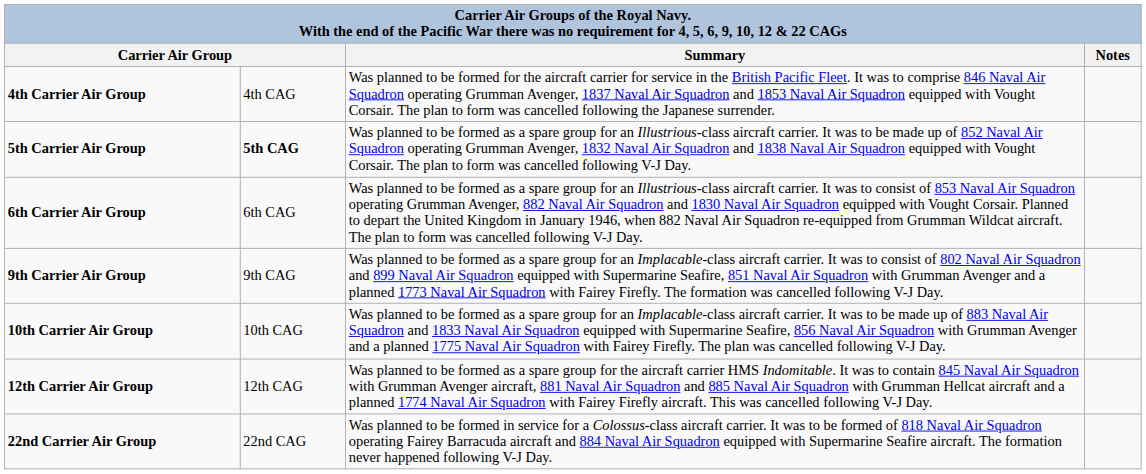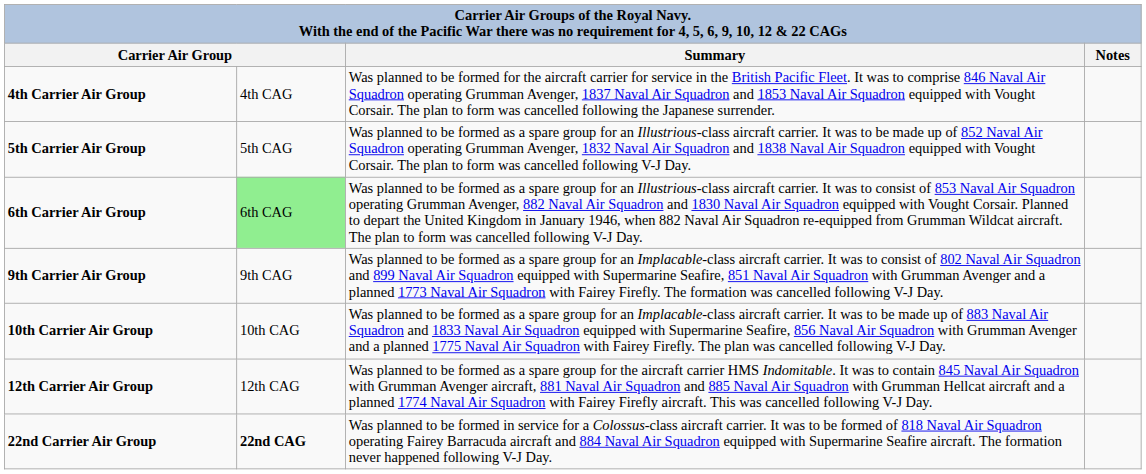(271, 149) bold -> (266, 149) normal
(269, 212) no background -> (266, 212) lightgreen background
(275, 441) normal -> (273, 441) bold
